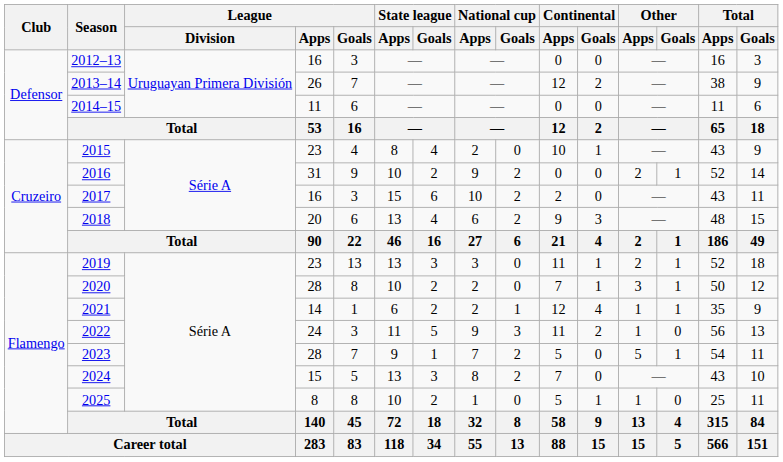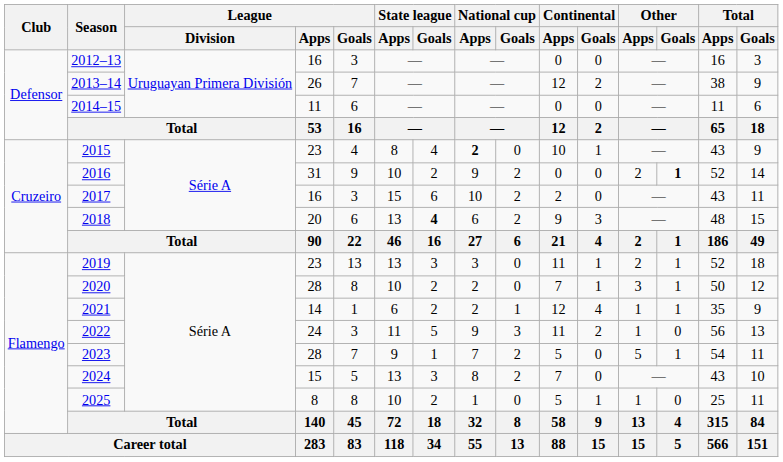(475, 151) normal -> (475, 151) bold
(678, 173) normal -> (678, 173) bold
(434, 219) normal -> (434, 219) bold
